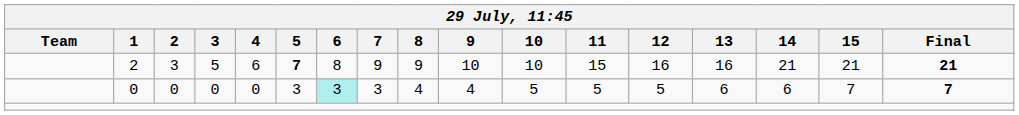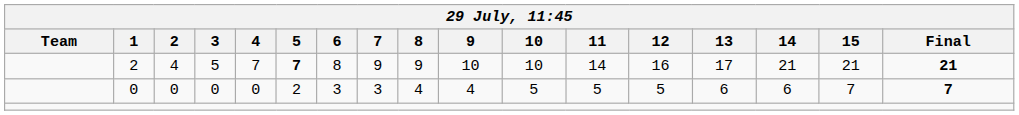(174, 66) 3 -> (174, 66) 4
(256, 66) 6 -> (256, 66) 7
(597, 66) 15 -> (597, 66) 14
(724, 66) 16 -> (724, 66) 17
(296, 91) 3 -> (296, 91) 2
(337, 91) paleturquoise background -> (337, 91) no background
